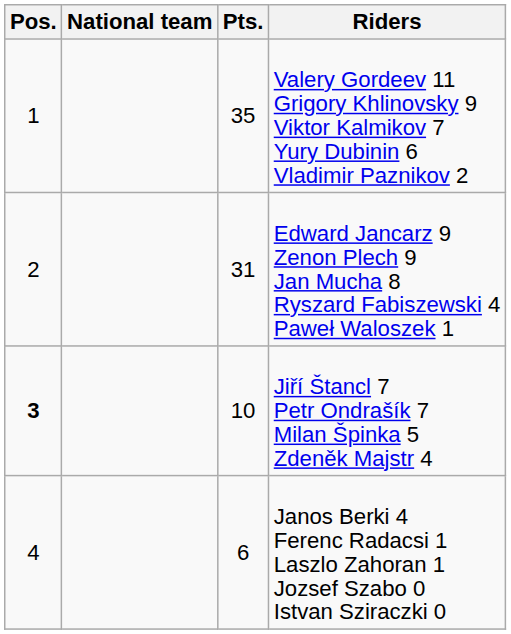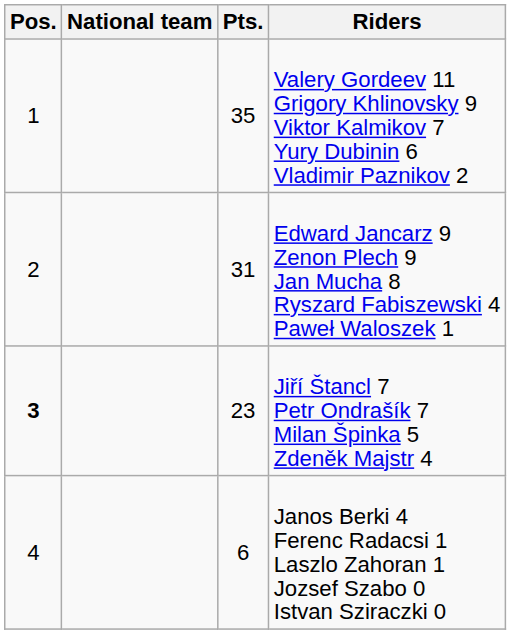(243, 410) 10 -> (243, 410) 23
